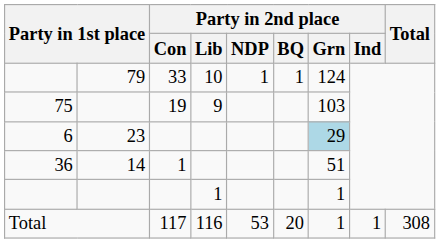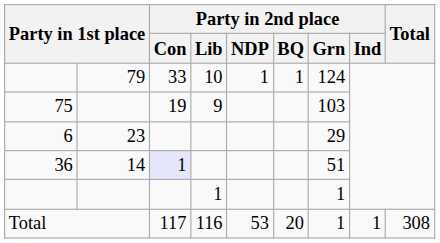(336, 135) lightblue background -> (336, 135) no background
(182, 164) no background -> (182, 164) lavender background
